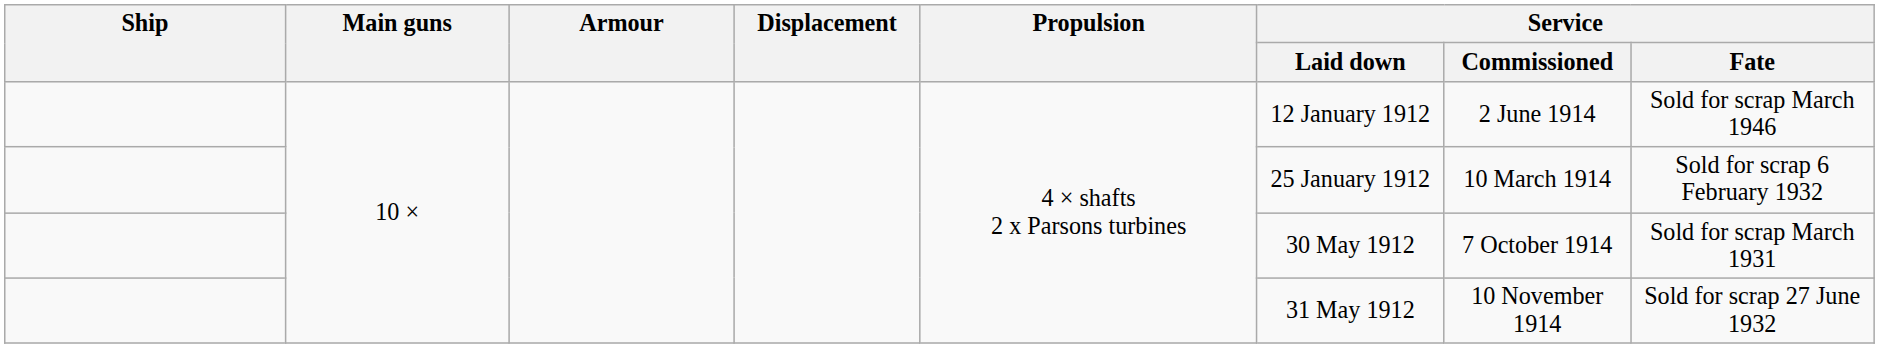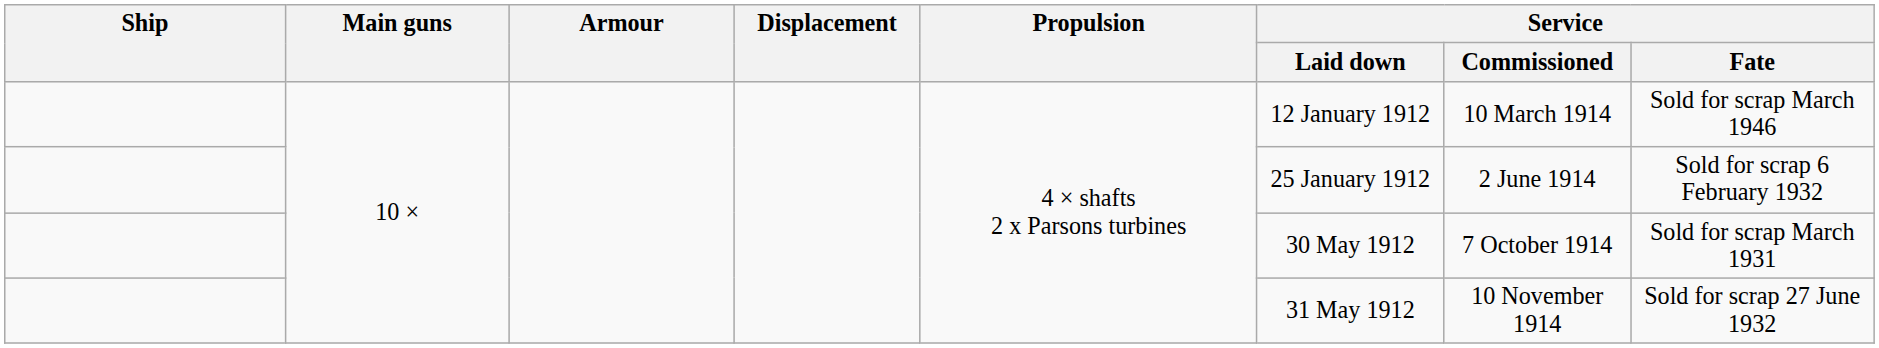(1537, 113) 2 June 1914 -> (1537, 113) 10 March 1914
(1537, 179) 10 March 1914 -> (1537, 179) 2 June 1914
